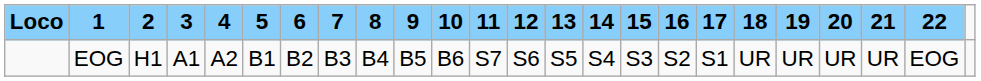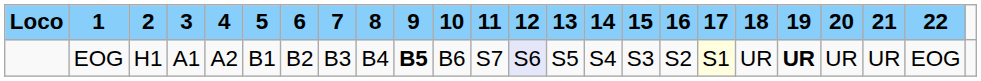(413, 57) normal -> (413, 57) bold
(526, 57) no background -> (527, 57) lavender background
(715, 57) no background -> (716, 57) lightyellow background
(798, 57) normal -> (799, 57) bold
